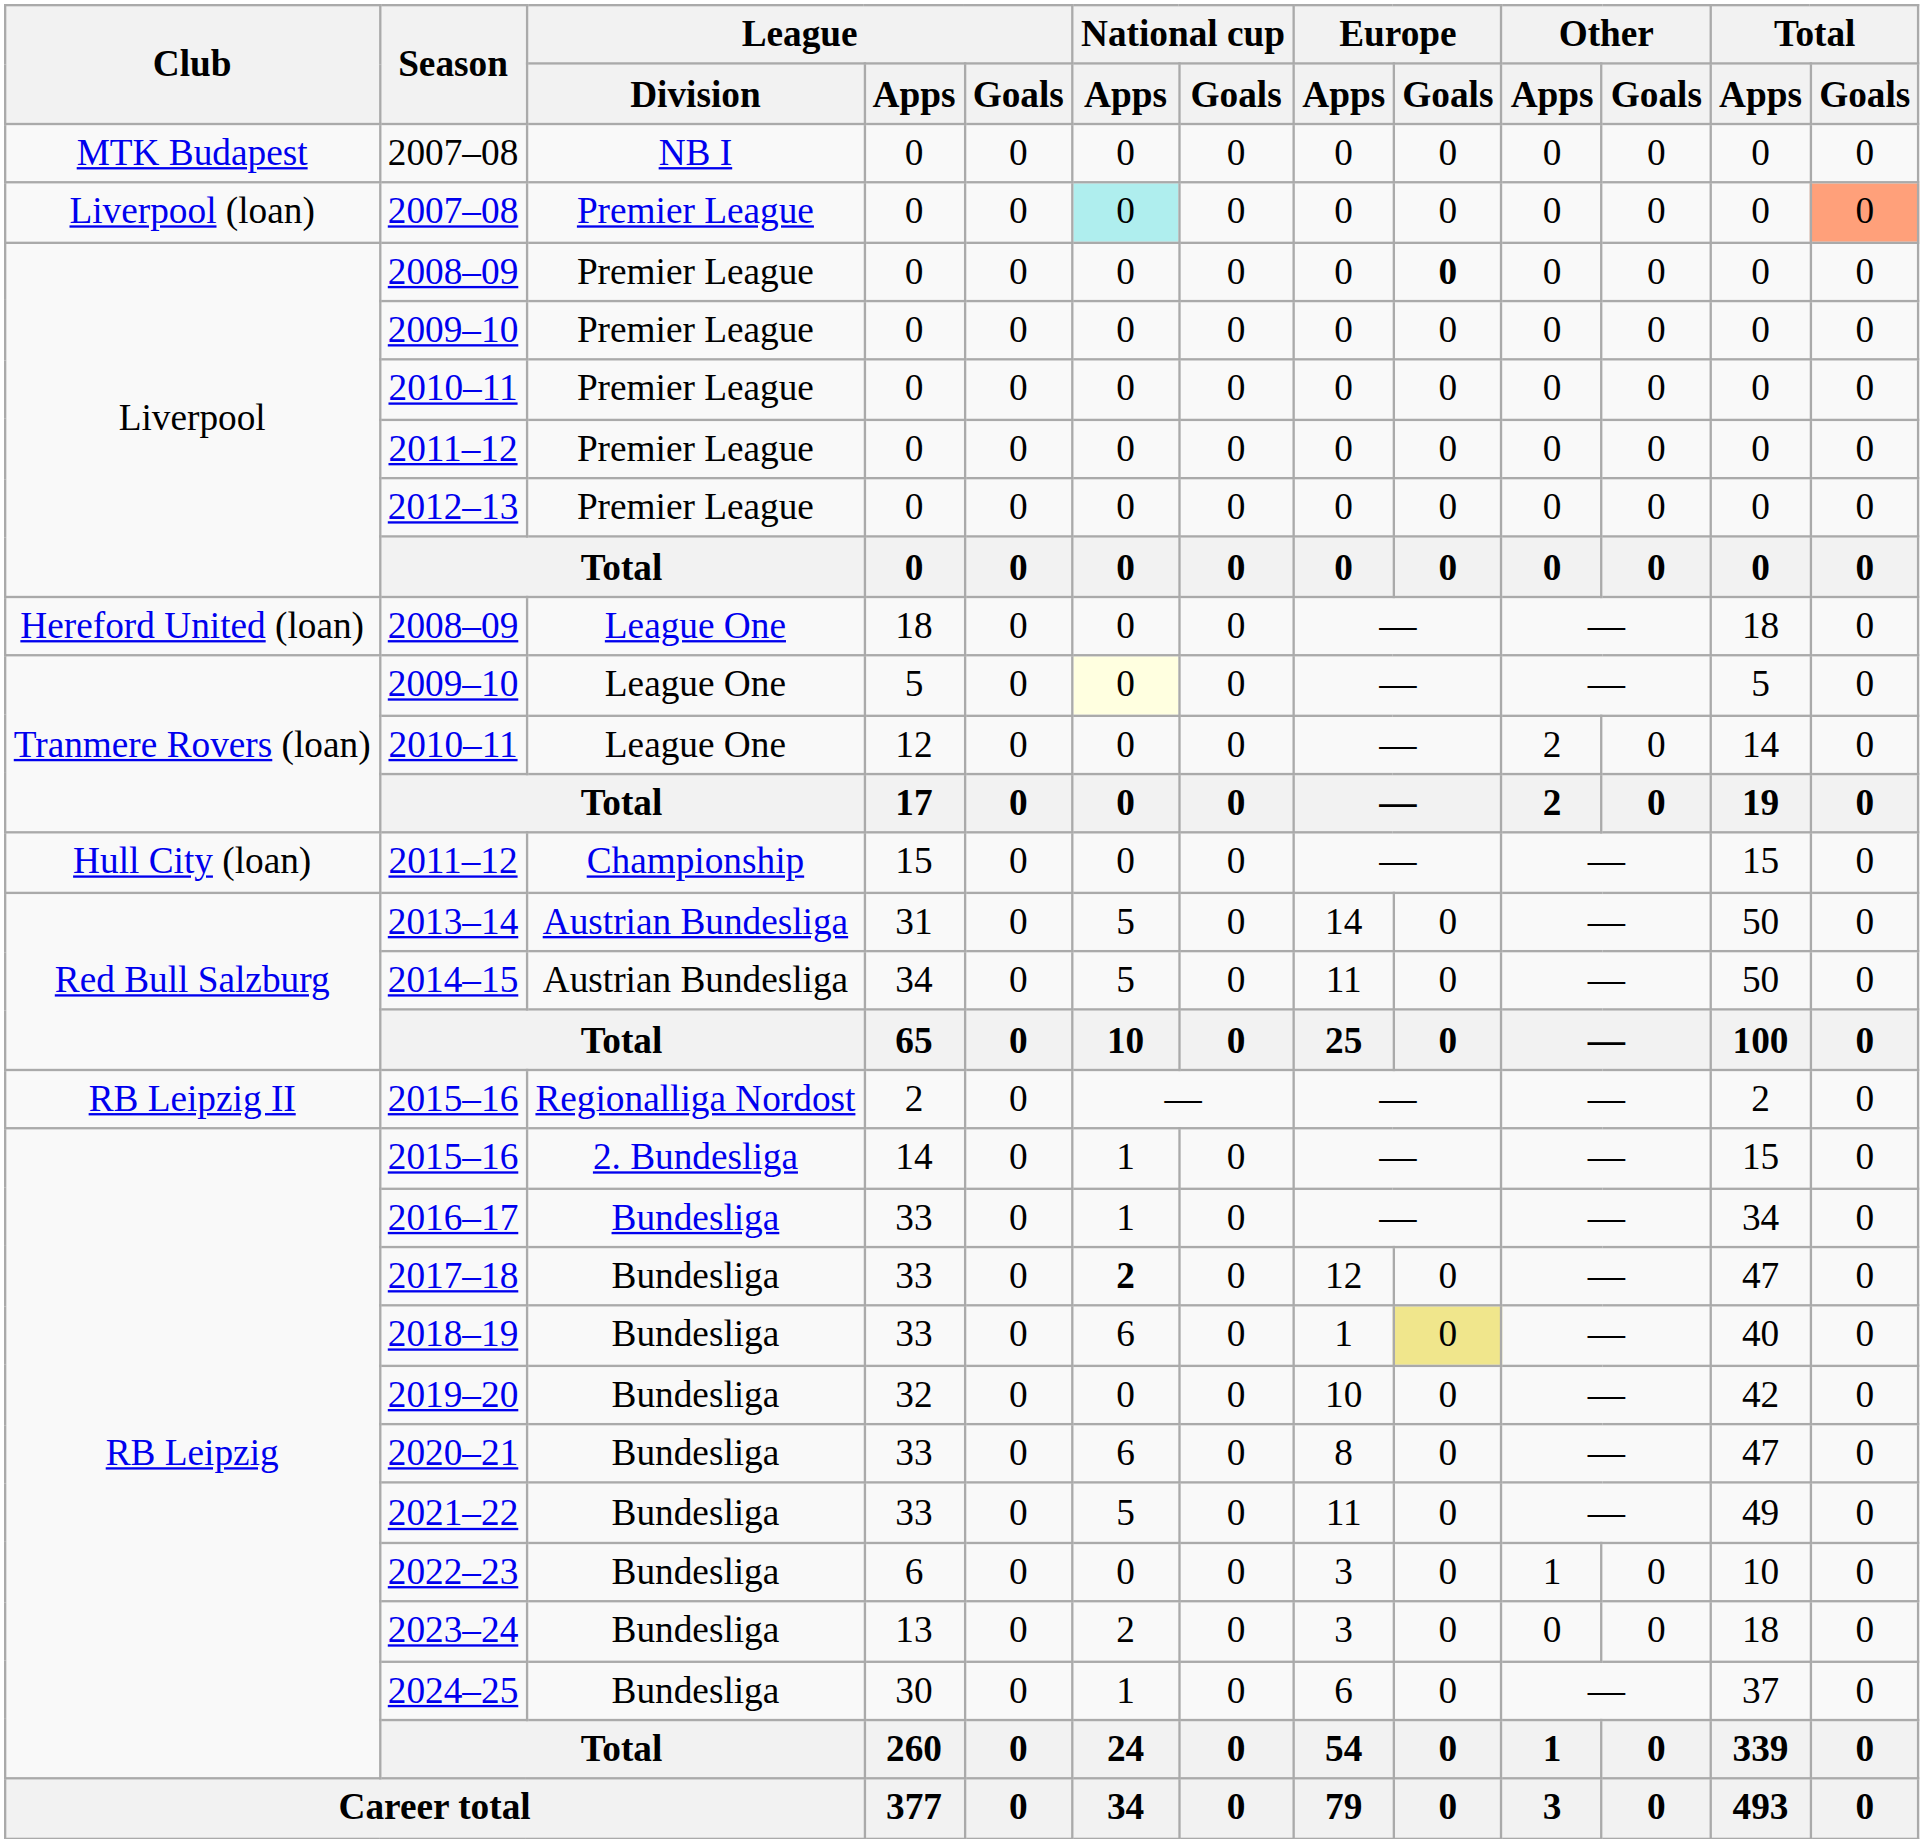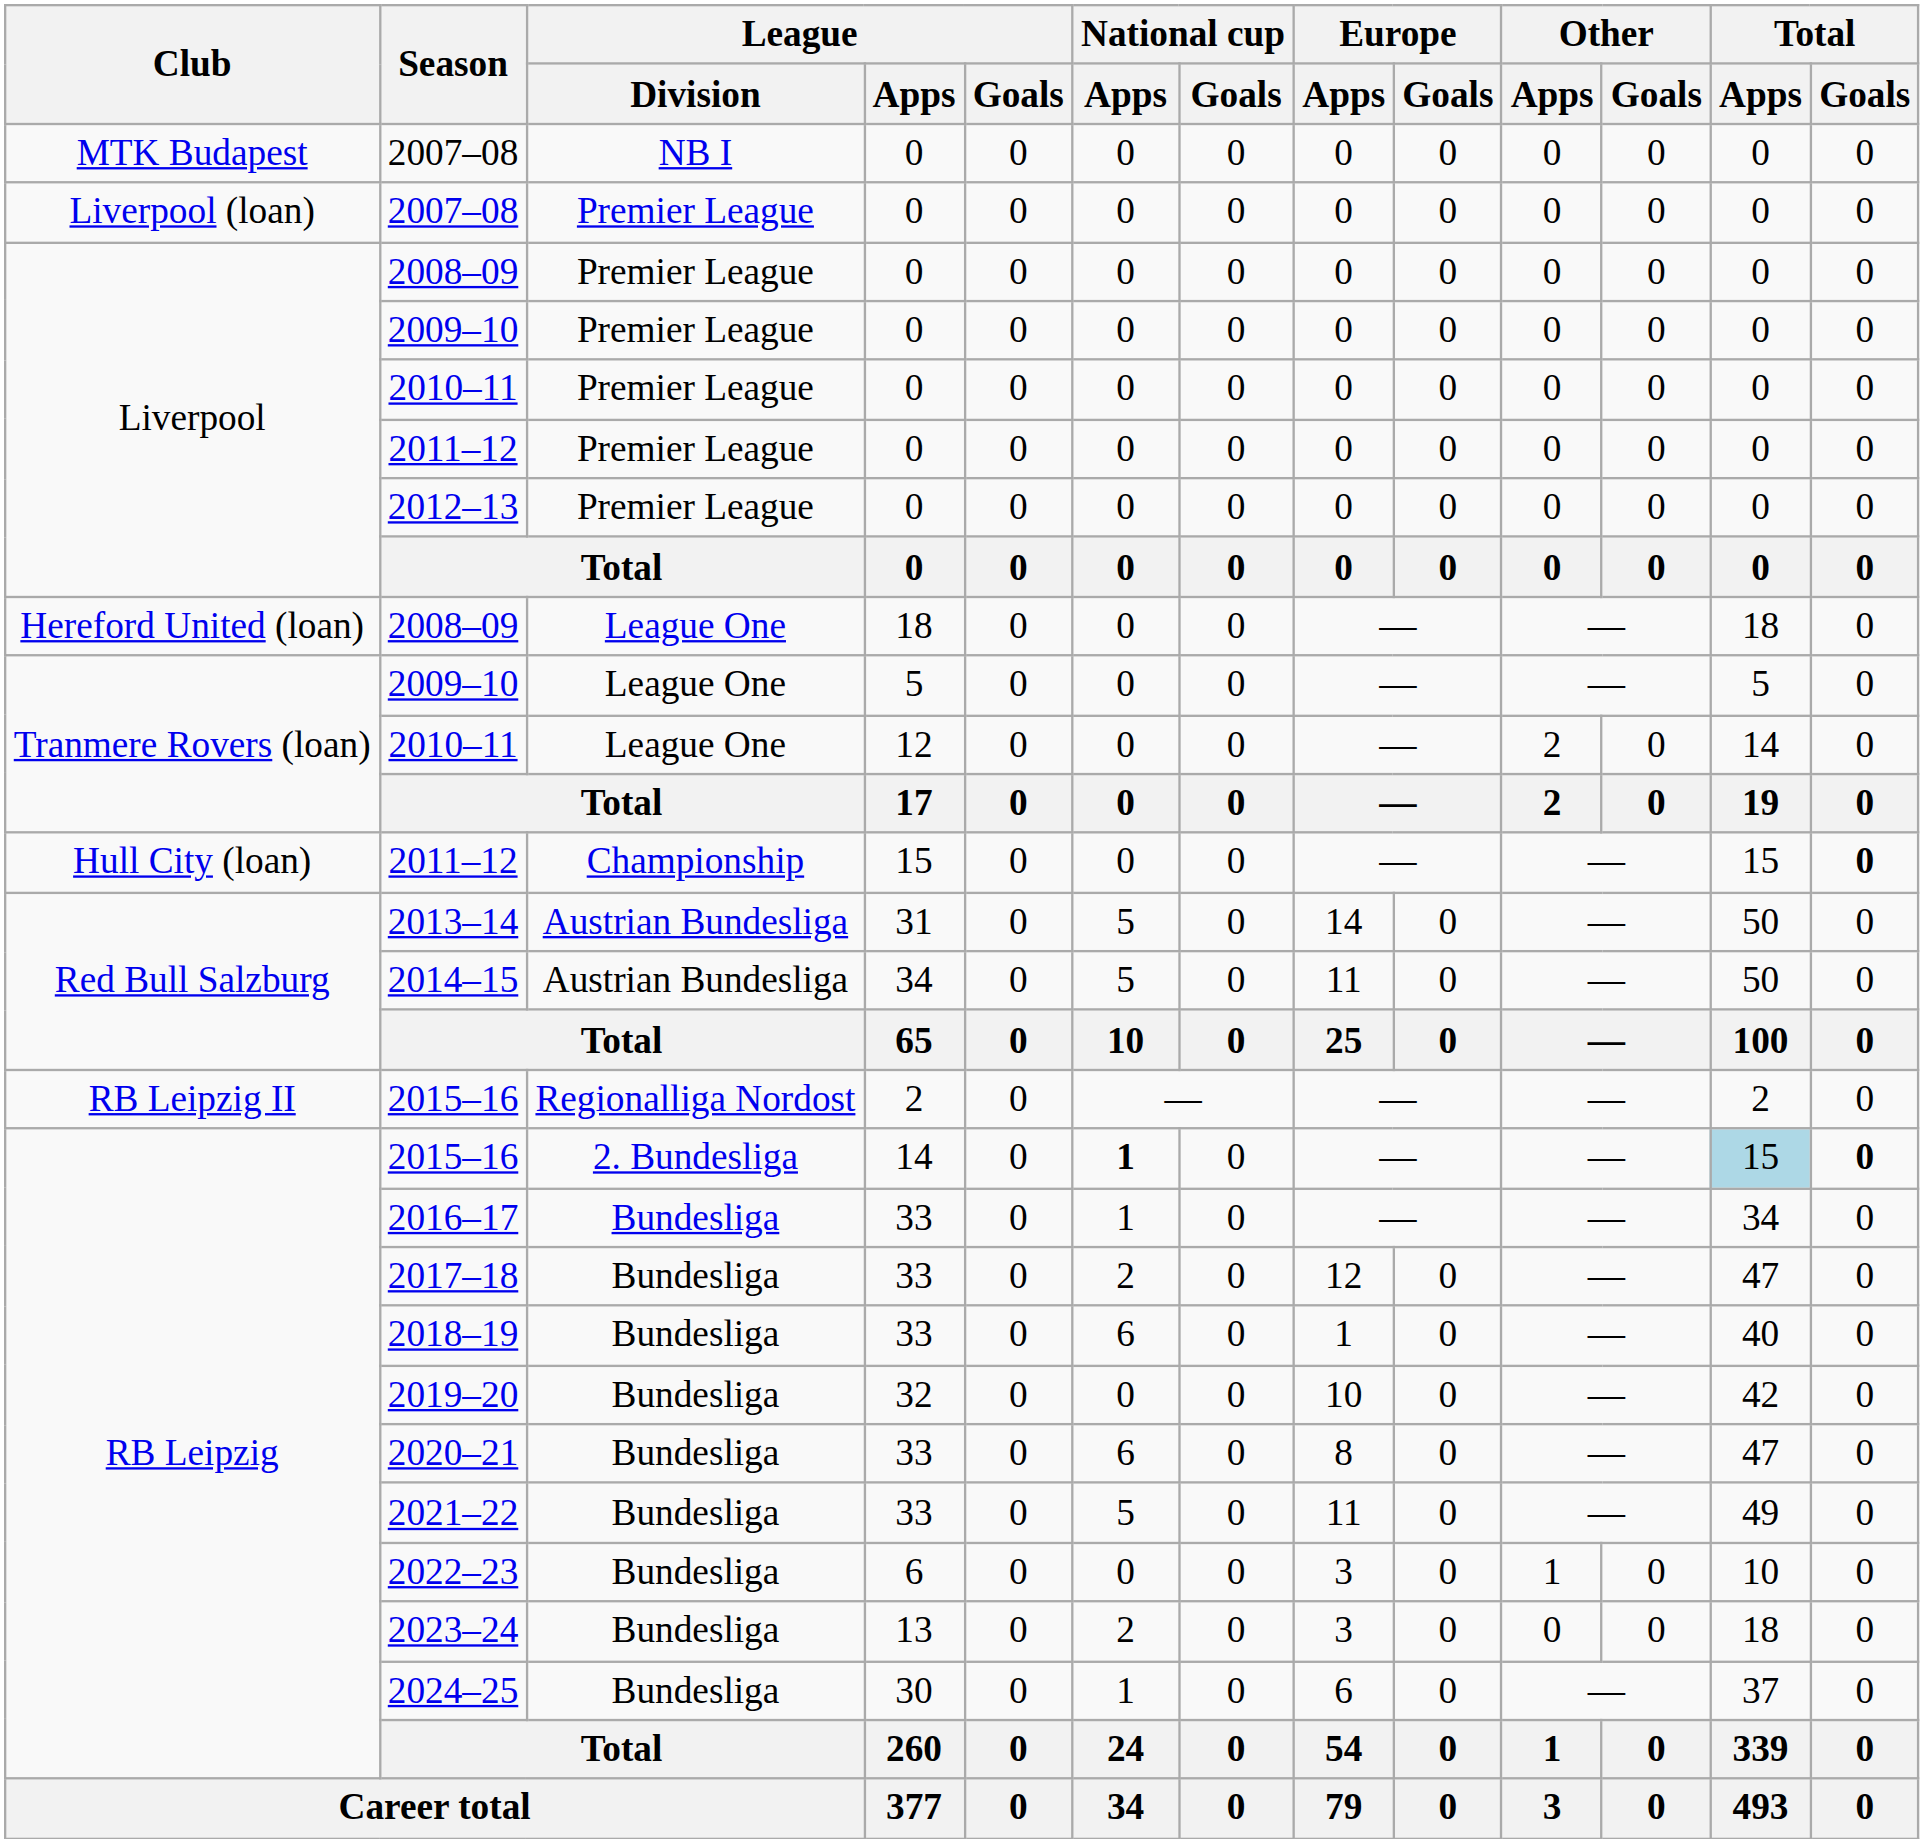(1126, 211) paleturquoise background -> (1126, 211) no background
(1865, 211) lightsalmon background -> (1865, 211) no background
(1448, 270) bold -> (1448, 270) normal
(1126, 684) lightyellow background -> (1126, 684) no background
(1865, 861) normal -> (1865, 861) bold
(1126, 1157) normal -> (1126, 1157) bold
(1761, 1157) no background -> (1761, 1157) lightblue background
(1865, 1157) normal -> (1865, 1157) bold
(1126, 1275) bold -> (1126, 1275) normal
(1448, 1334) khaki background -> (1448, 1334) no background
